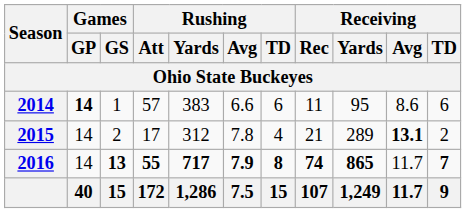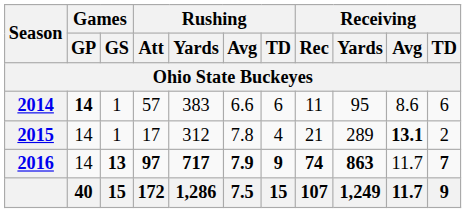(117, 134) 2 -> (117, 134) 1
(151, 163) 55 -> (151, 163) 97
(278, 163) 8 -> (278, 163) 9
(360, 163) 865 -> (360, 163) 863
